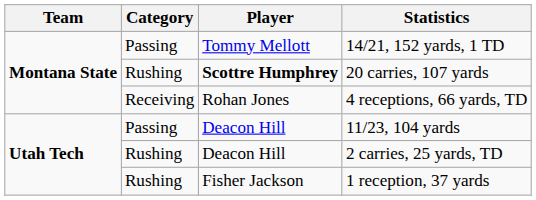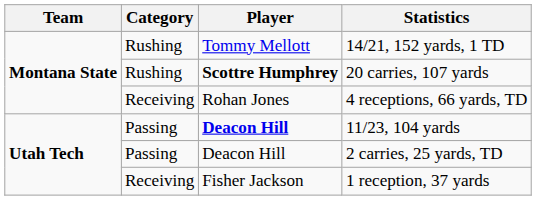(151, 45) Passing -> (153, 45) Rushing
(244, 126) normal -> (245, 126) bold
(153, 153) Rushing -> (151, 153) Passing
(153, 181) Rushing -> (160, 181) Receiving
